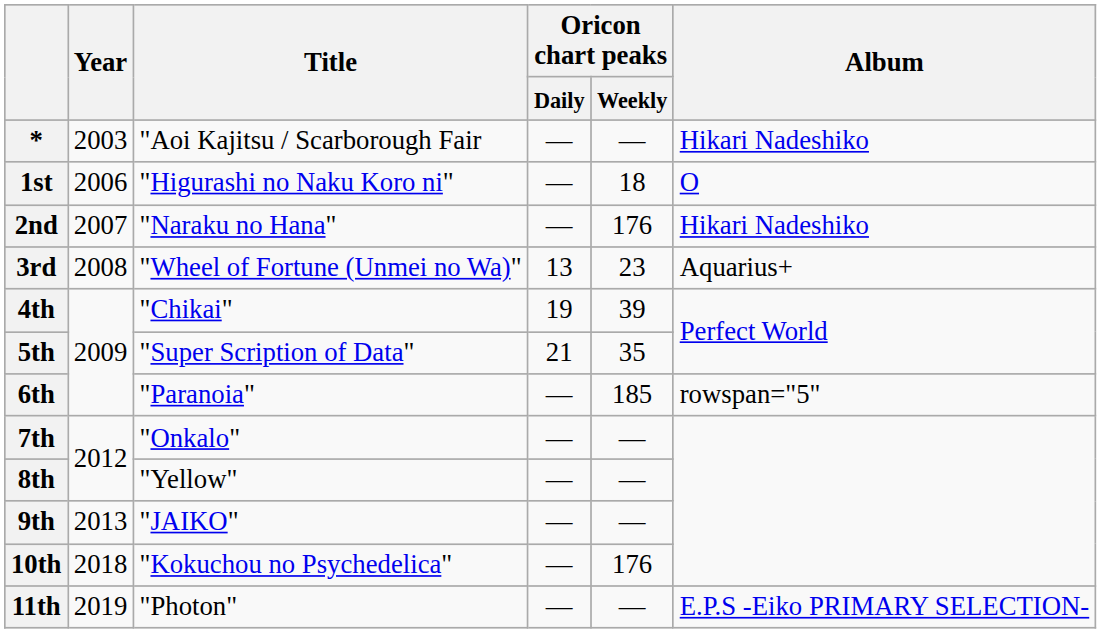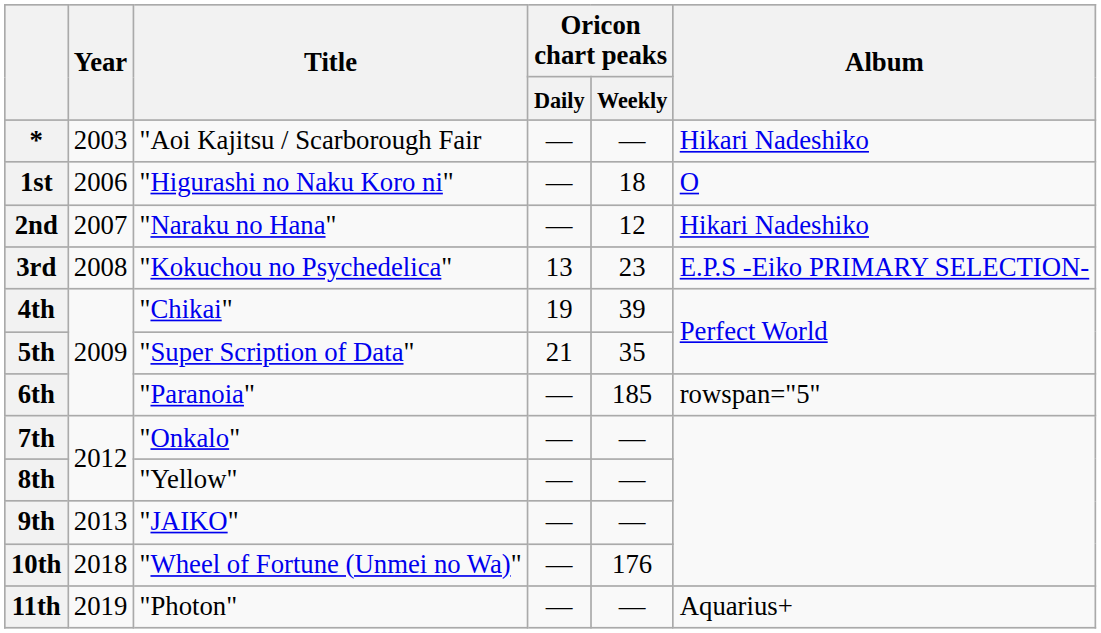(632, 225) 176 -> (632, 225) 12
(331, 267) "Wheel of Fortune (Unmei no Wa)" -> (296, 267) "Kokuchou no Psychedelica"
(736, 267) Aquarius+ -> (884, 267) E.P.S -Eiko PRIMARY SELECTION-
(296, 564) "Kokuchou no Psychedelica" -> (331, 564) "Wheel of Fortune (Unmei no Wa)"
(884, 606) E.P.S -Eiko PRIMARY SELECTION- -> (736, 606) Aquarius+
